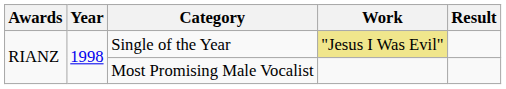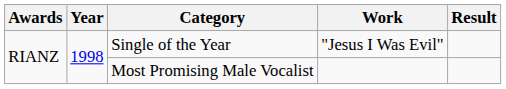(382, 44) khaki background -> (382, 44) no background
